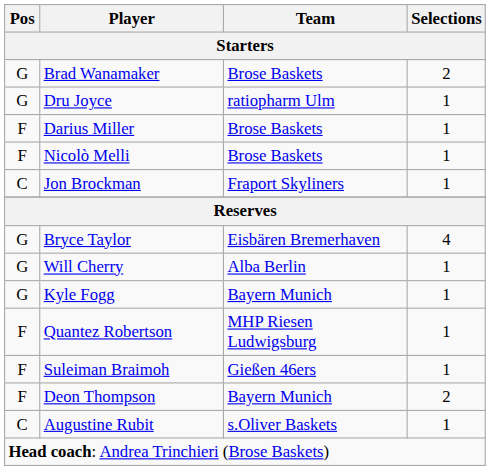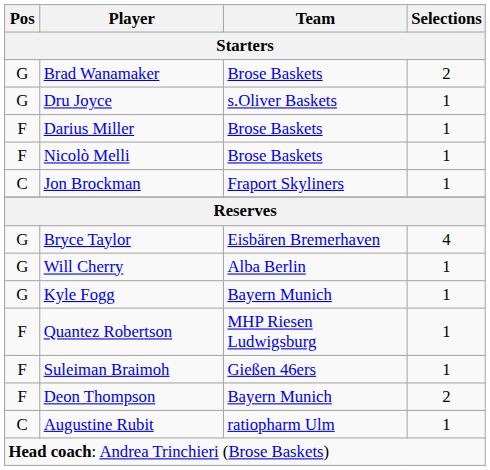(281, 101) ratiopharm Ulm -> (282, 101) s.Oliver Baskets
(282, 424) s.Oliver Baskets -> (281, 424) ratiopharm Ulm
